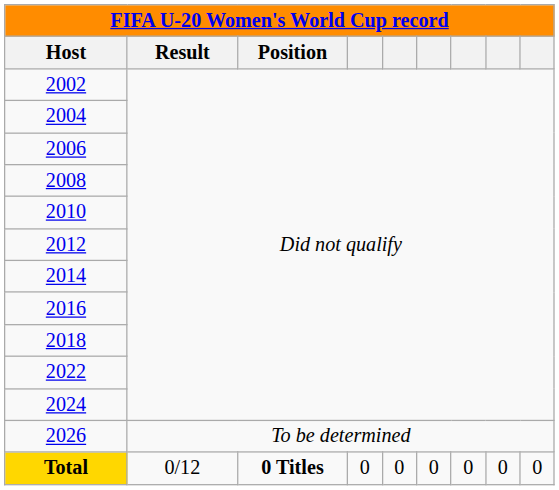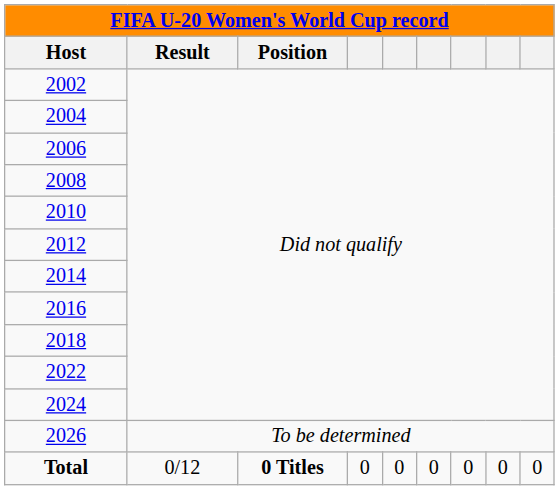(66, 468) gold background -> (66, 468) no background
